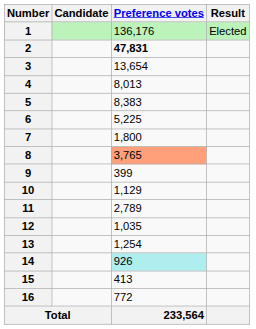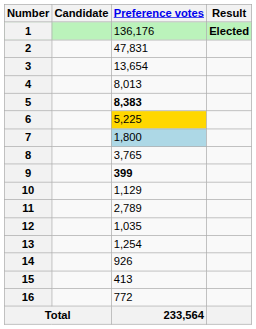(228, 31) normal -> (229, 31) bold
(131, 48) bold -> (131, 48) normal
(128, 102) normal -> (128, 102) bold
(128, 119) no background -> (128, 119) gold background
(128, 137) no background -> (128, 137) lightblue background
(128, 155) lightsalmon background -> (128, 155) no background
(123, 173) normal -> (123, 173) bold
(123, 262) paleturquoise background -> (123, 262) no background
